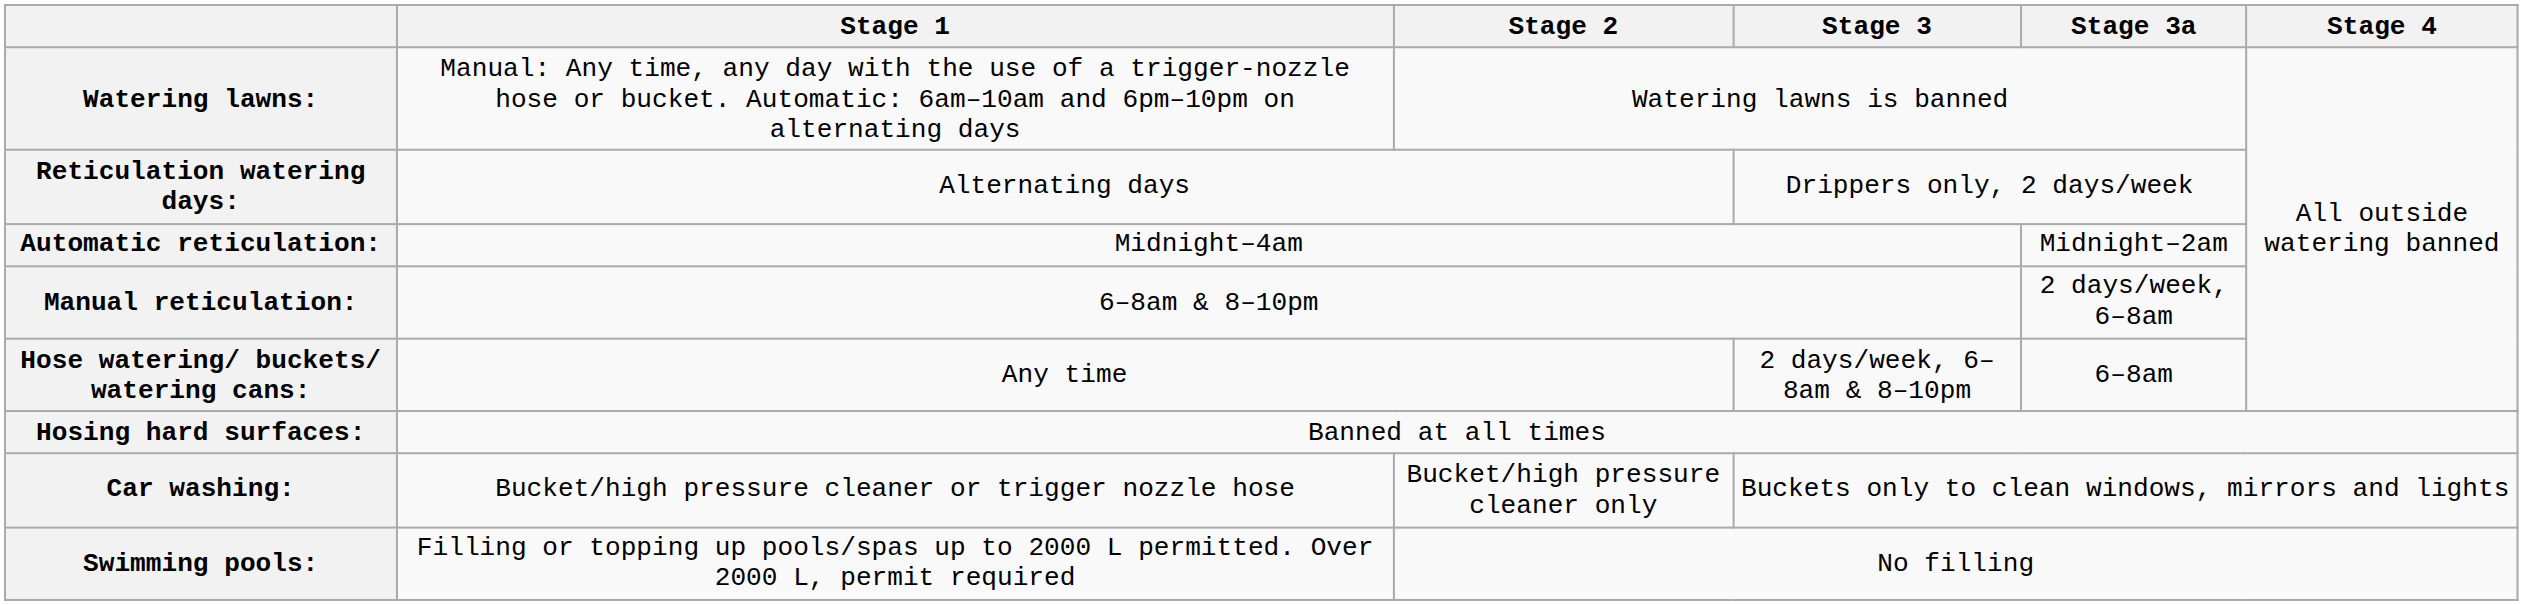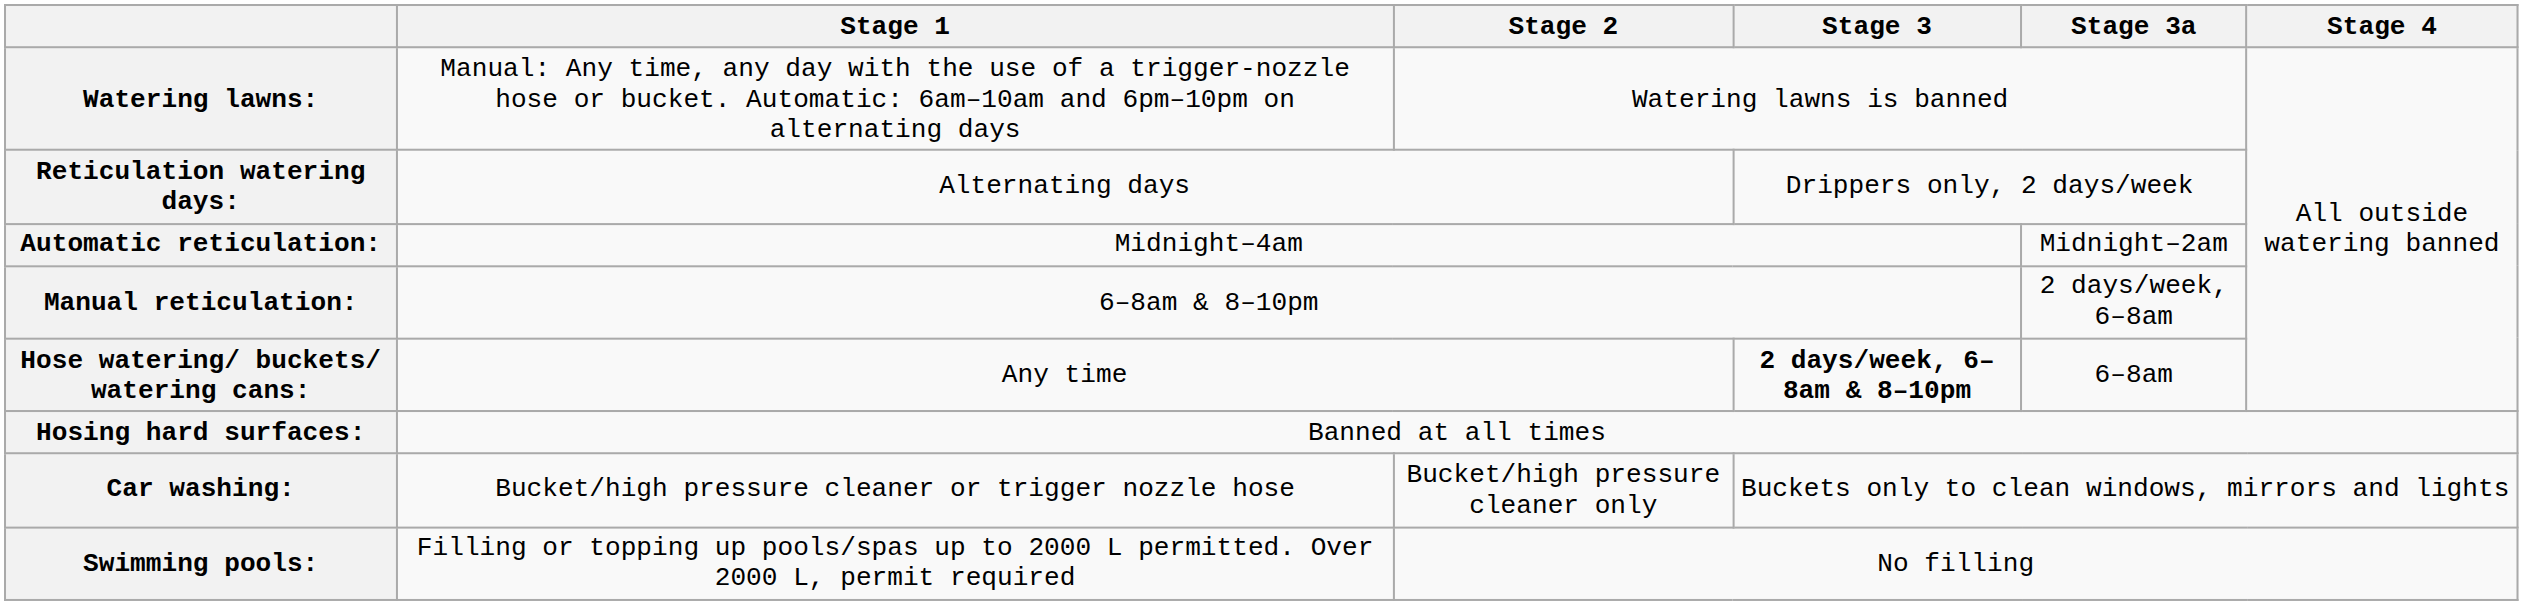(1877, 375) normal -> (1877, 375) bold
